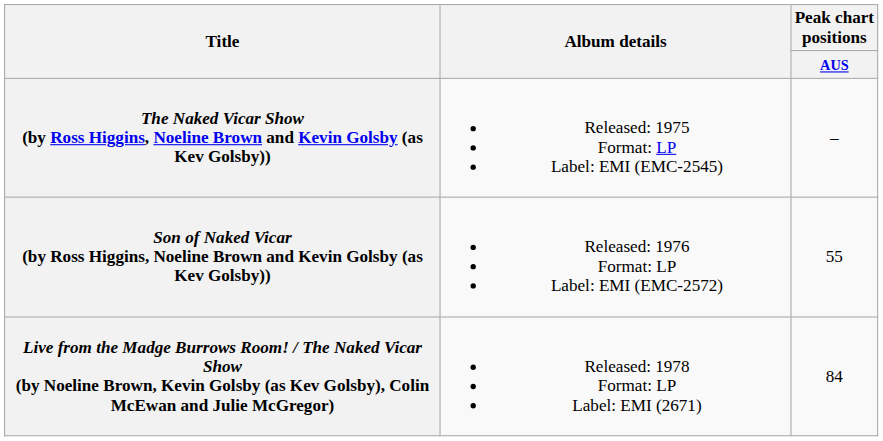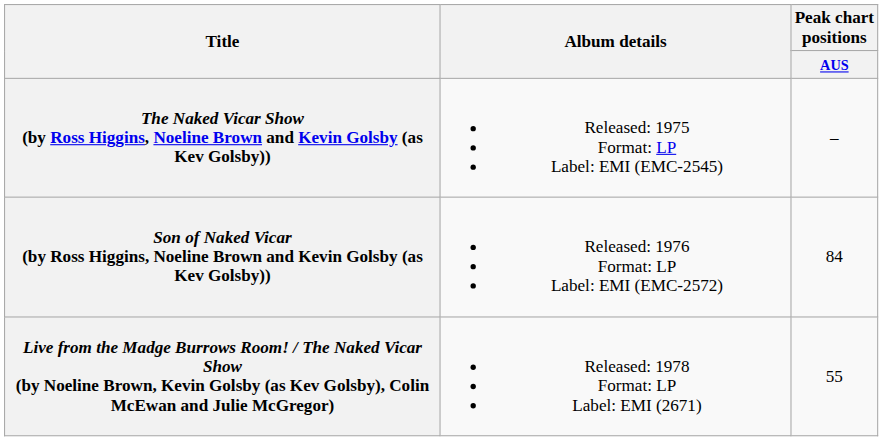(834, 256) 55 -> (834, 256) 84
(834, 375) 84 -> (834, 375) 55
